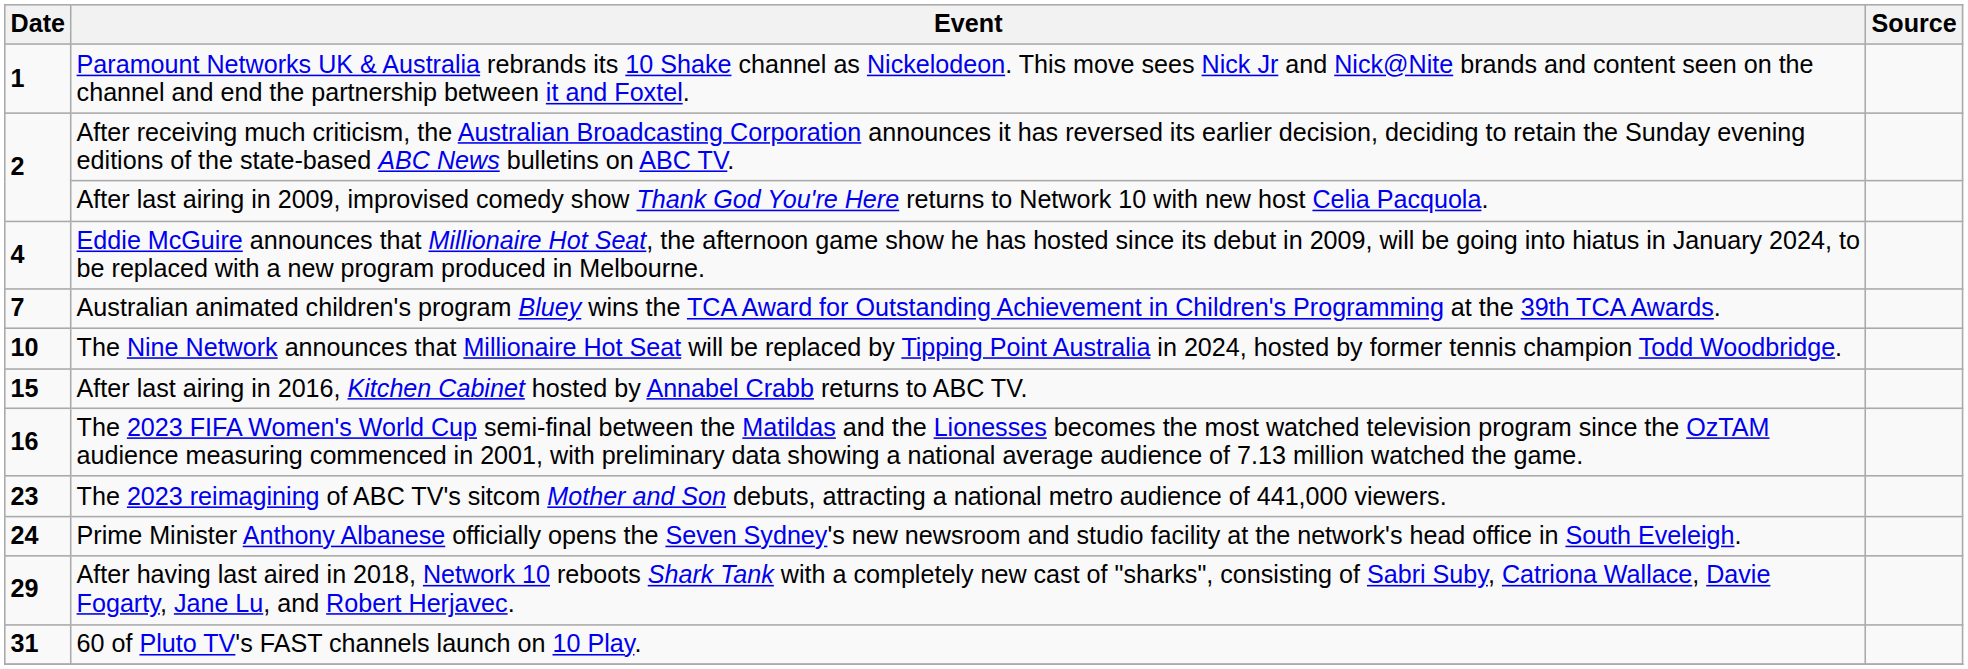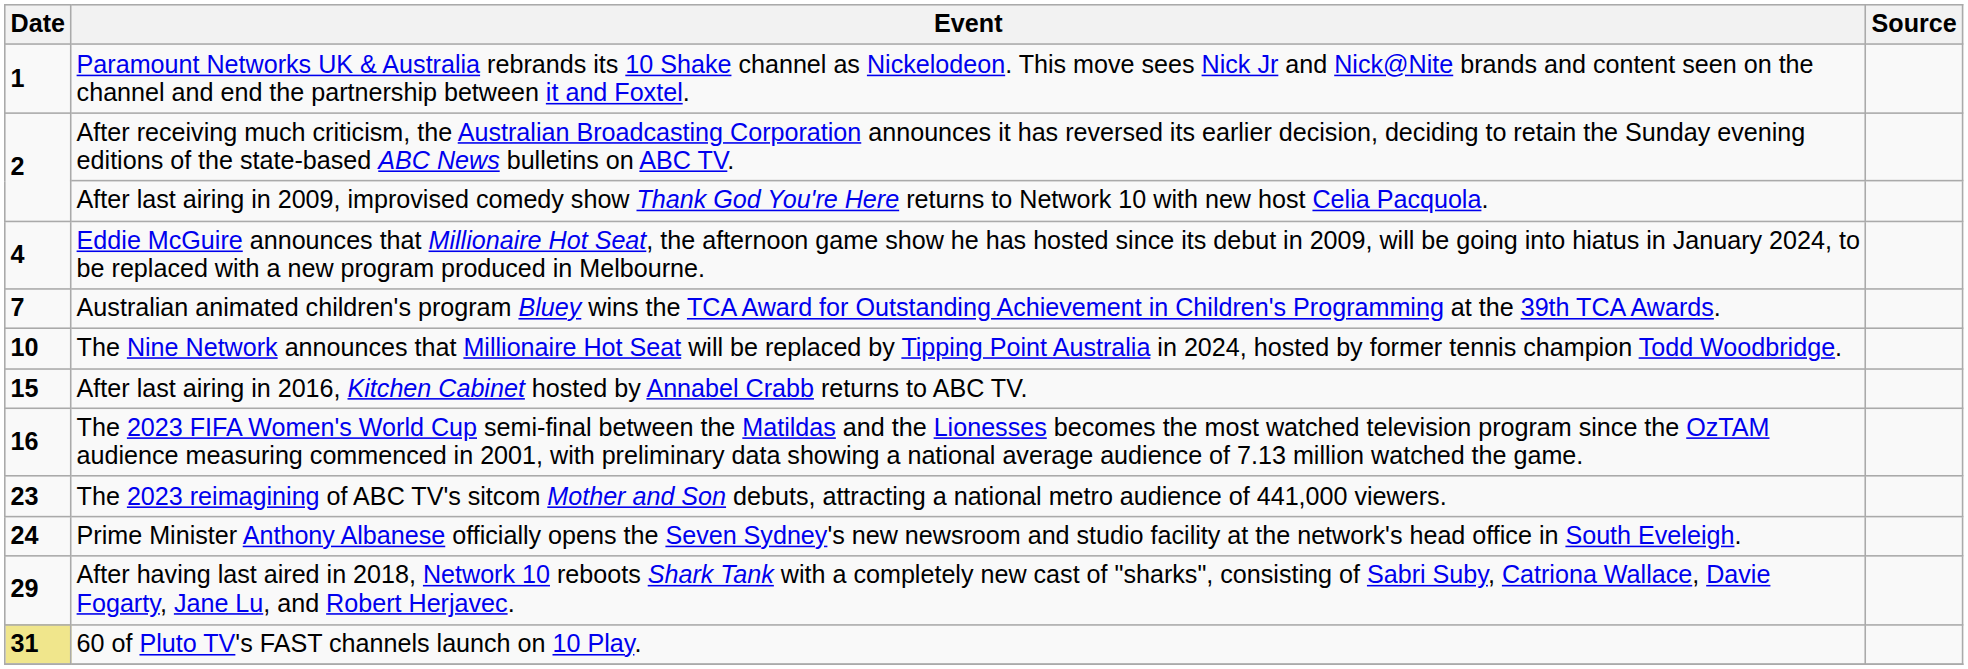(25, 643) no background -> (25, 643) khaki background
